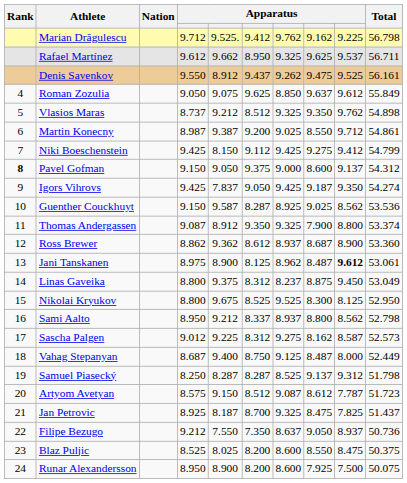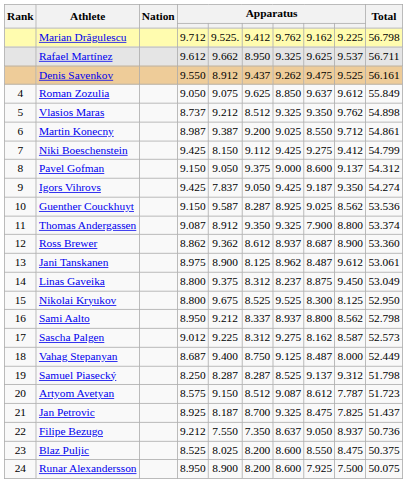(20, 169) bold -> (20, 169) normal
(350, 263) bold -> (350, 263) normal
